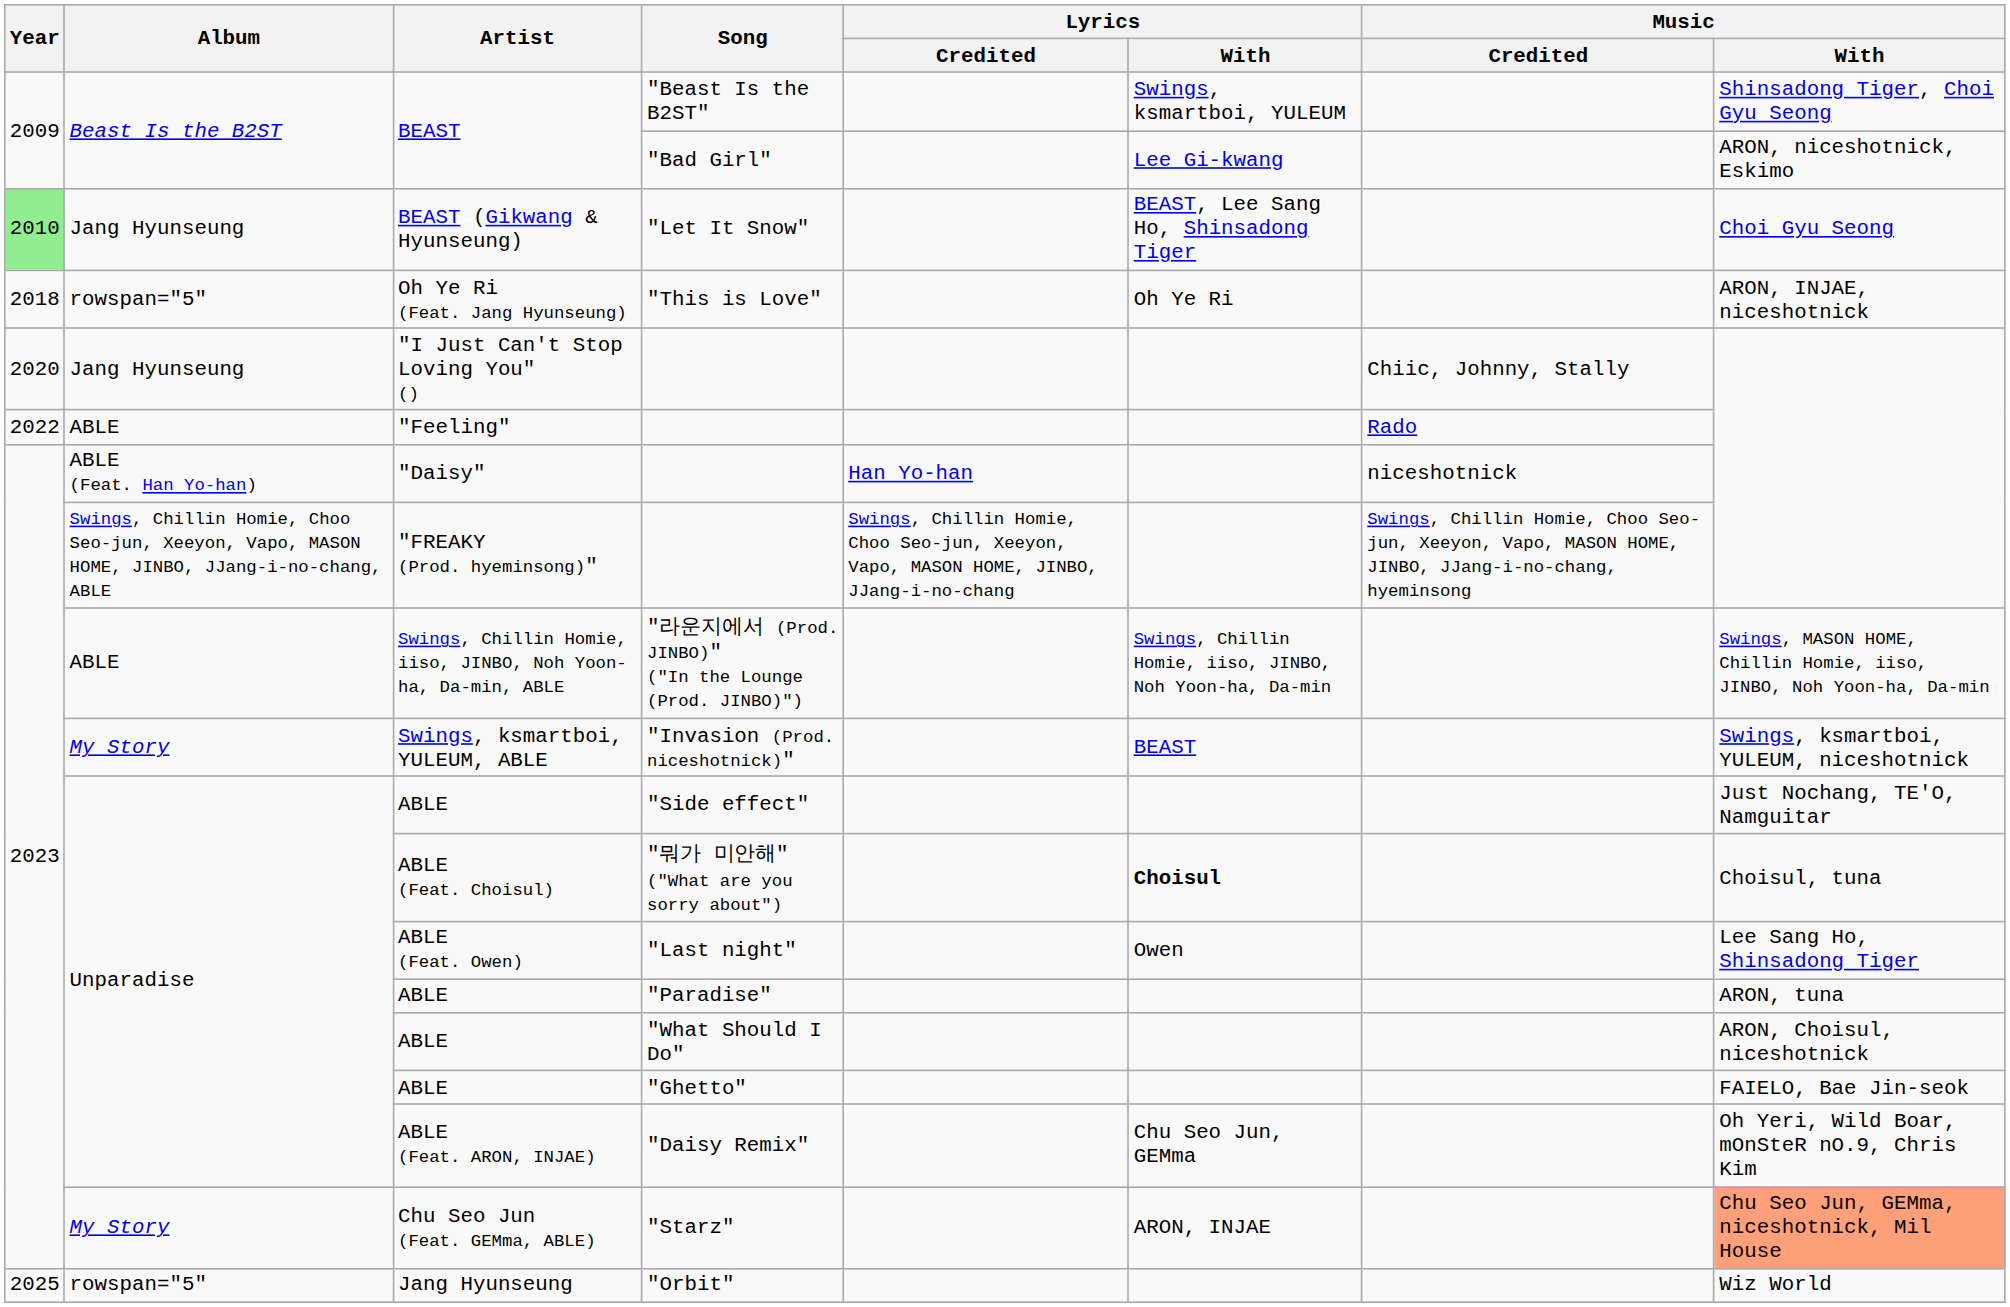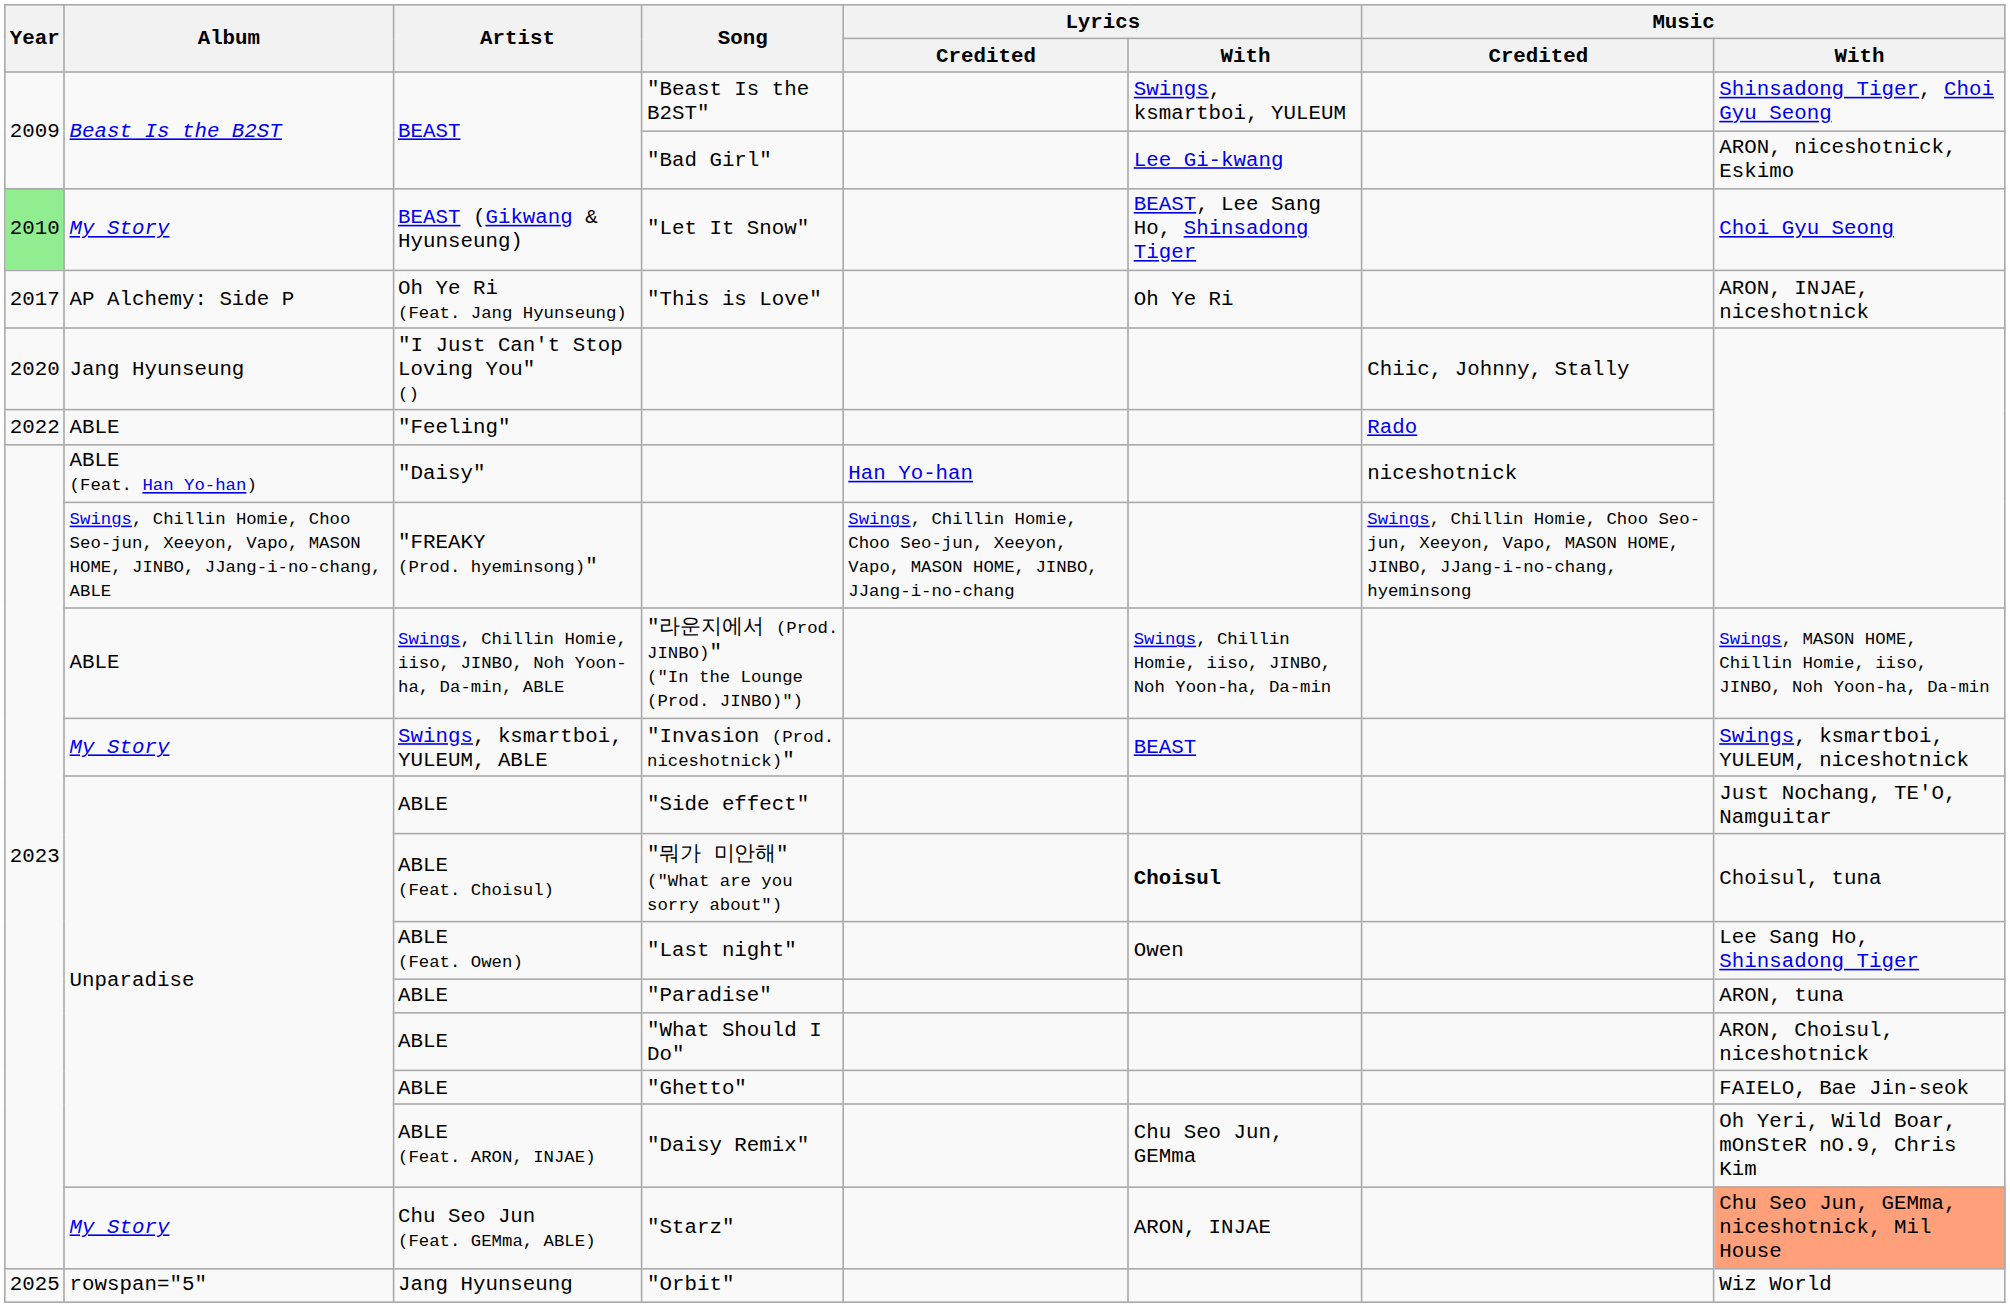(157, 229) Jang Hyunseung -> (120, 229) My Story
(35, 299) 2018 -> (35, 299) 2017
(138, 299) rowspan="5" -> (182, 299) AP Alchemy: Side P
